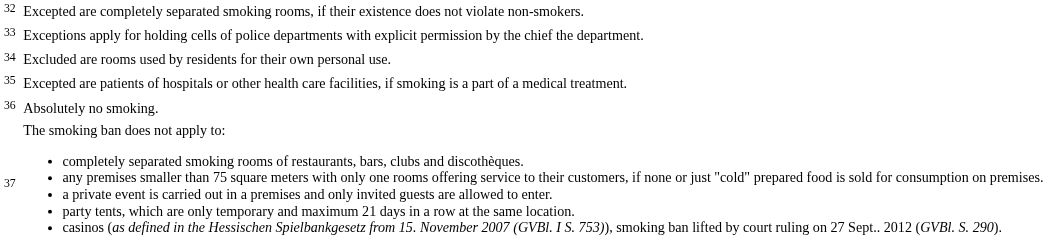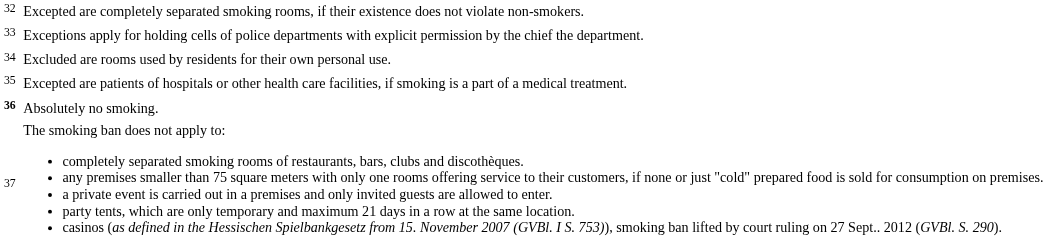(10, 105) normal -> (10, 108) bold
